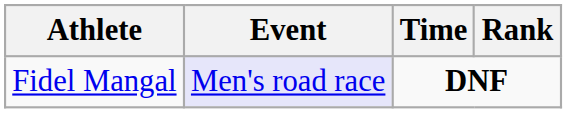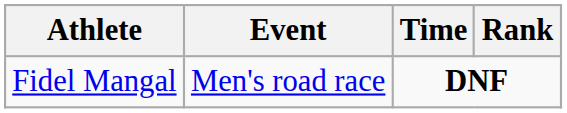(288, 80) lavender background -> (288, 80) no background
